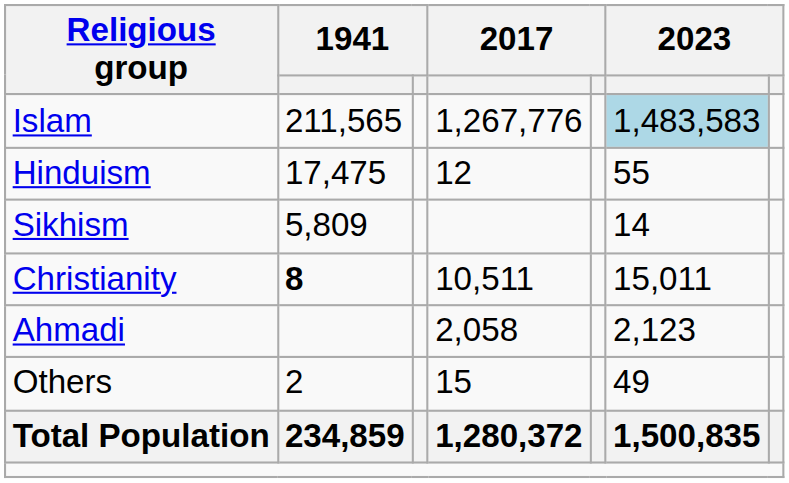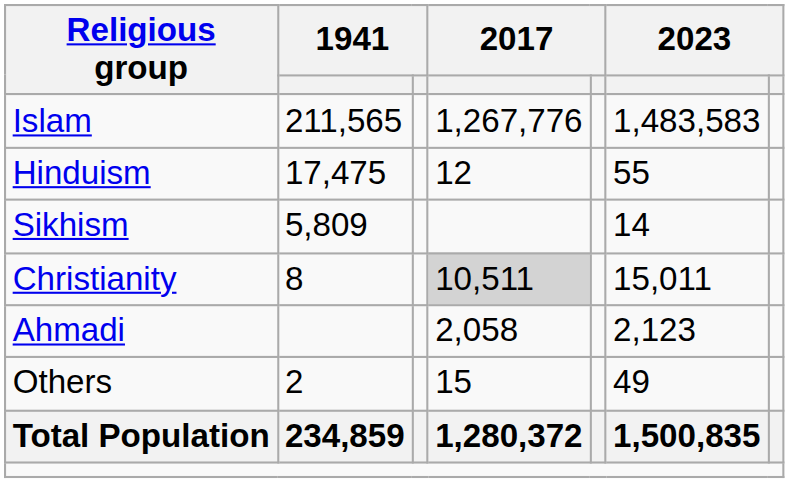(687, 120) lightblue background -> (687, 120) no background
(294, 278) bold -> (294, 278) normal
(485, 278) no background -> (485, 278) lightgrey background
